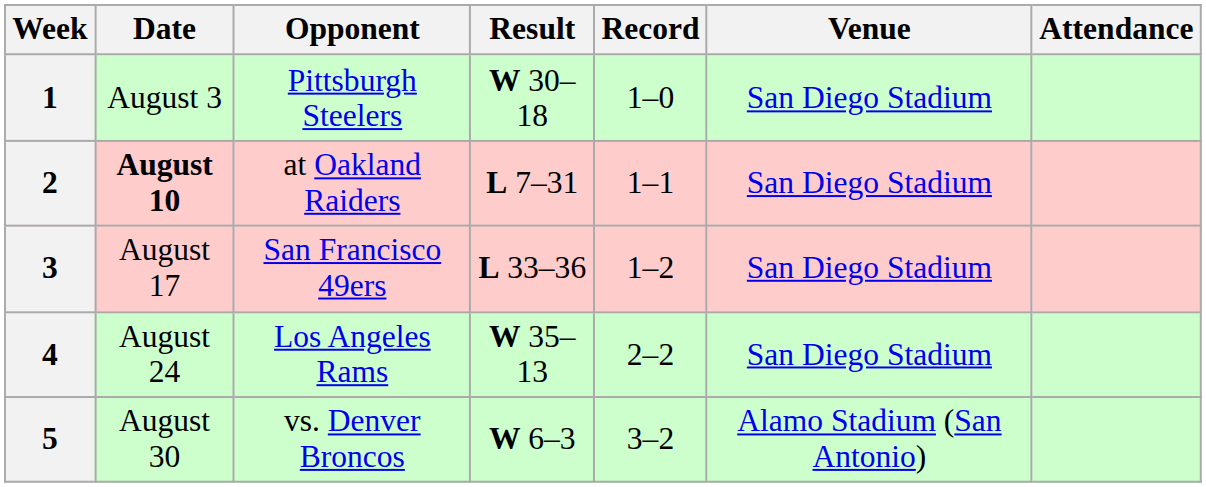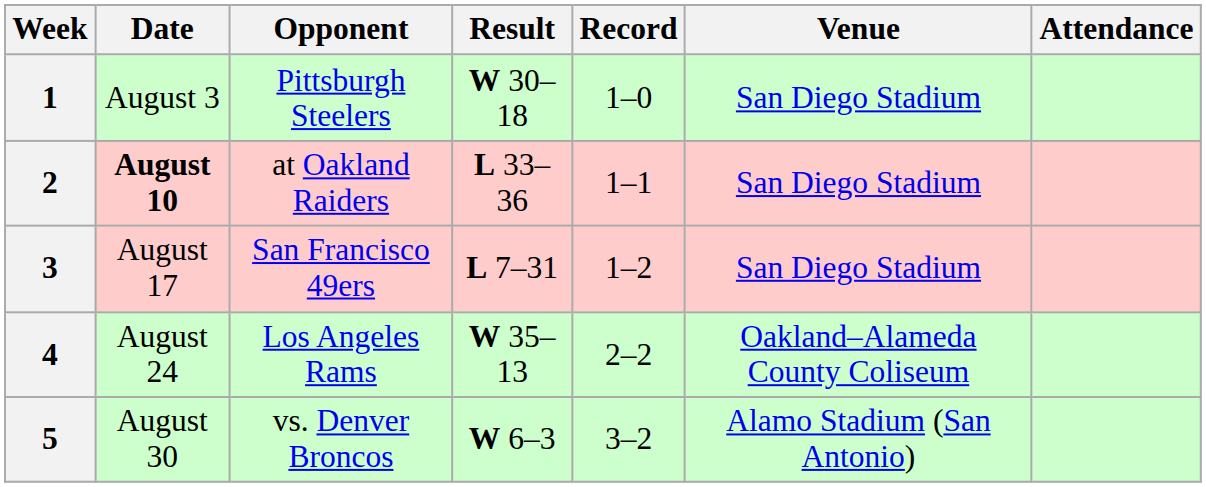(532, 182) L 7–31 -> (512, 182) L 33–36
(532, 268) L 33–36 -> (512, 268) L 7–31
(869, 353) San Diego Stadium -> (858, 353) Oakland–Alameda County Coliseum
